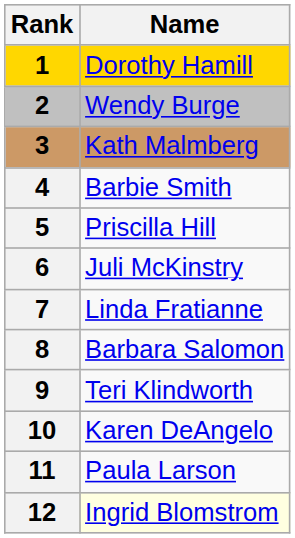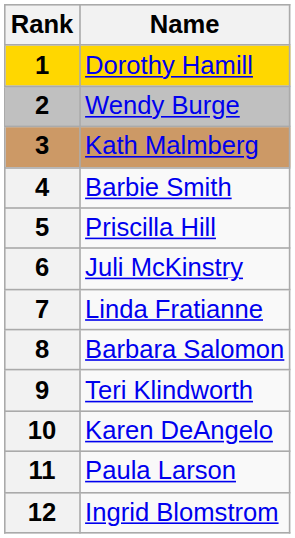(182, 512) lightyellow background -> (182, 512) no background
